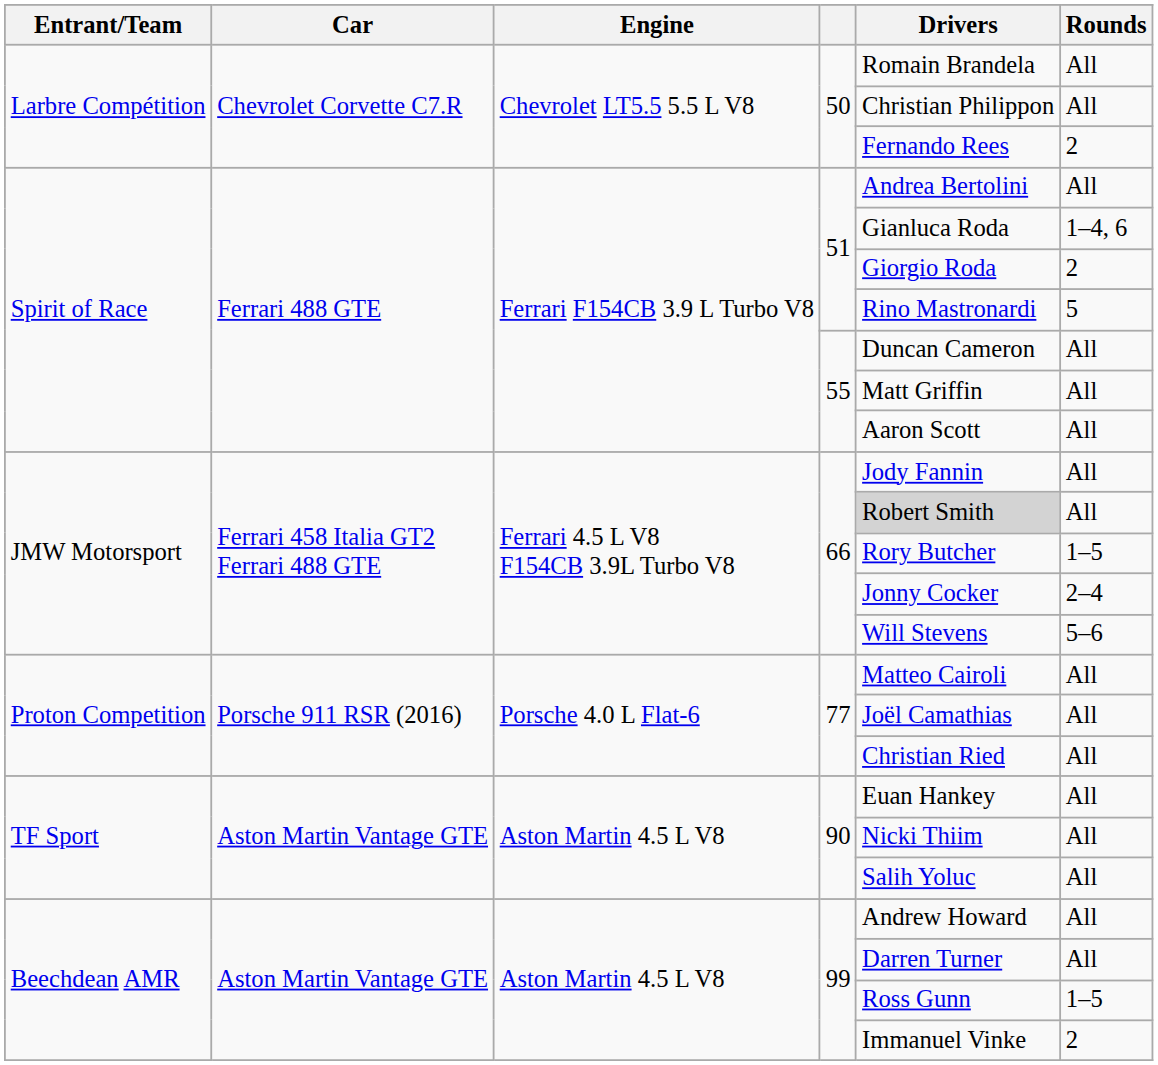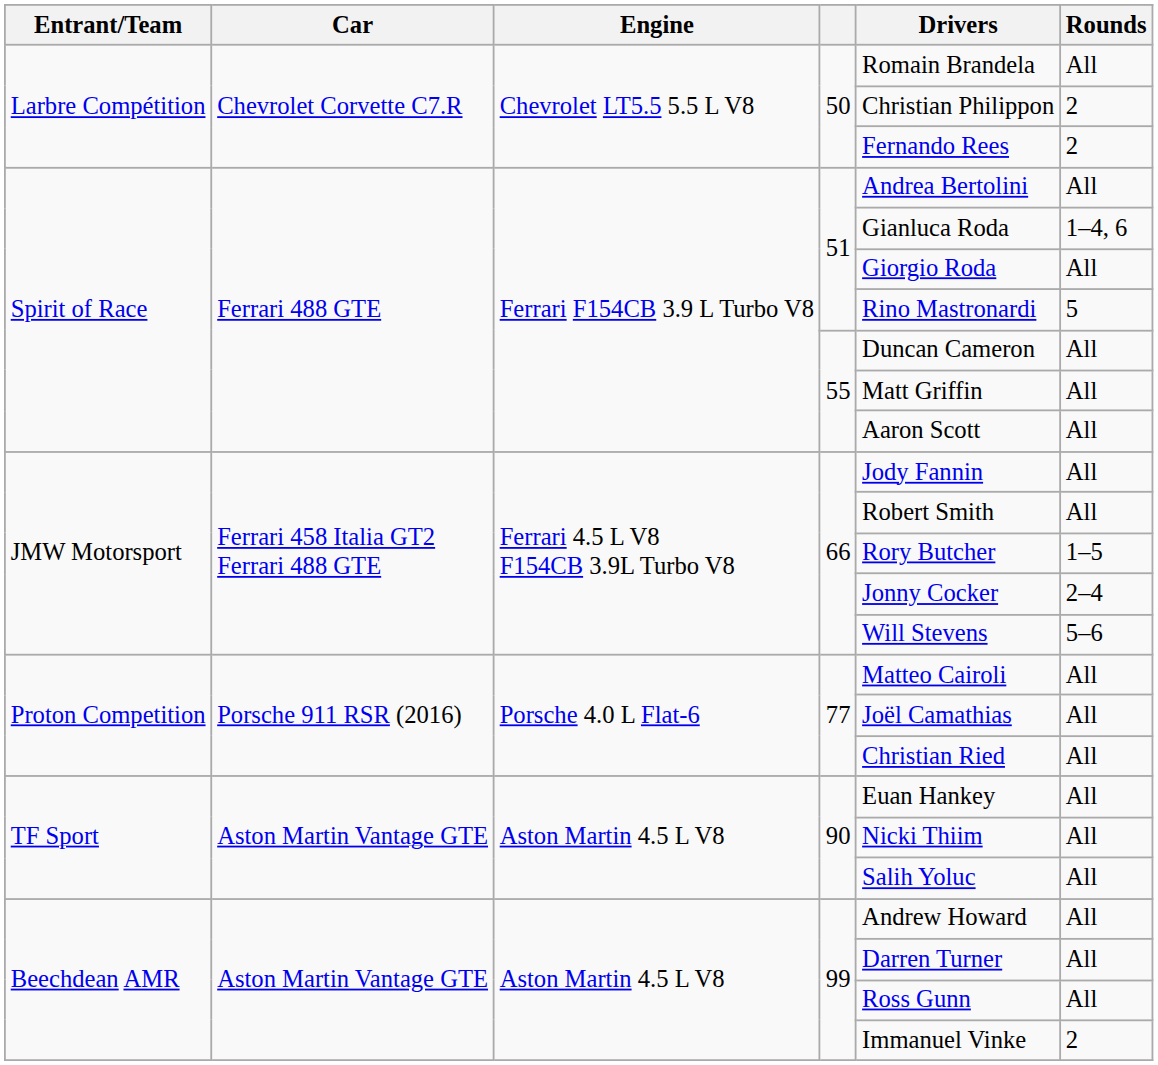(1082, 105) All -> (1072, 105) 2
(1072, 268) 2 -> (1082, 268) All
(928, 511) lightgrey background -> (928, 511) no background
(1084, 999) 1–5 -> (1082, 999) All
